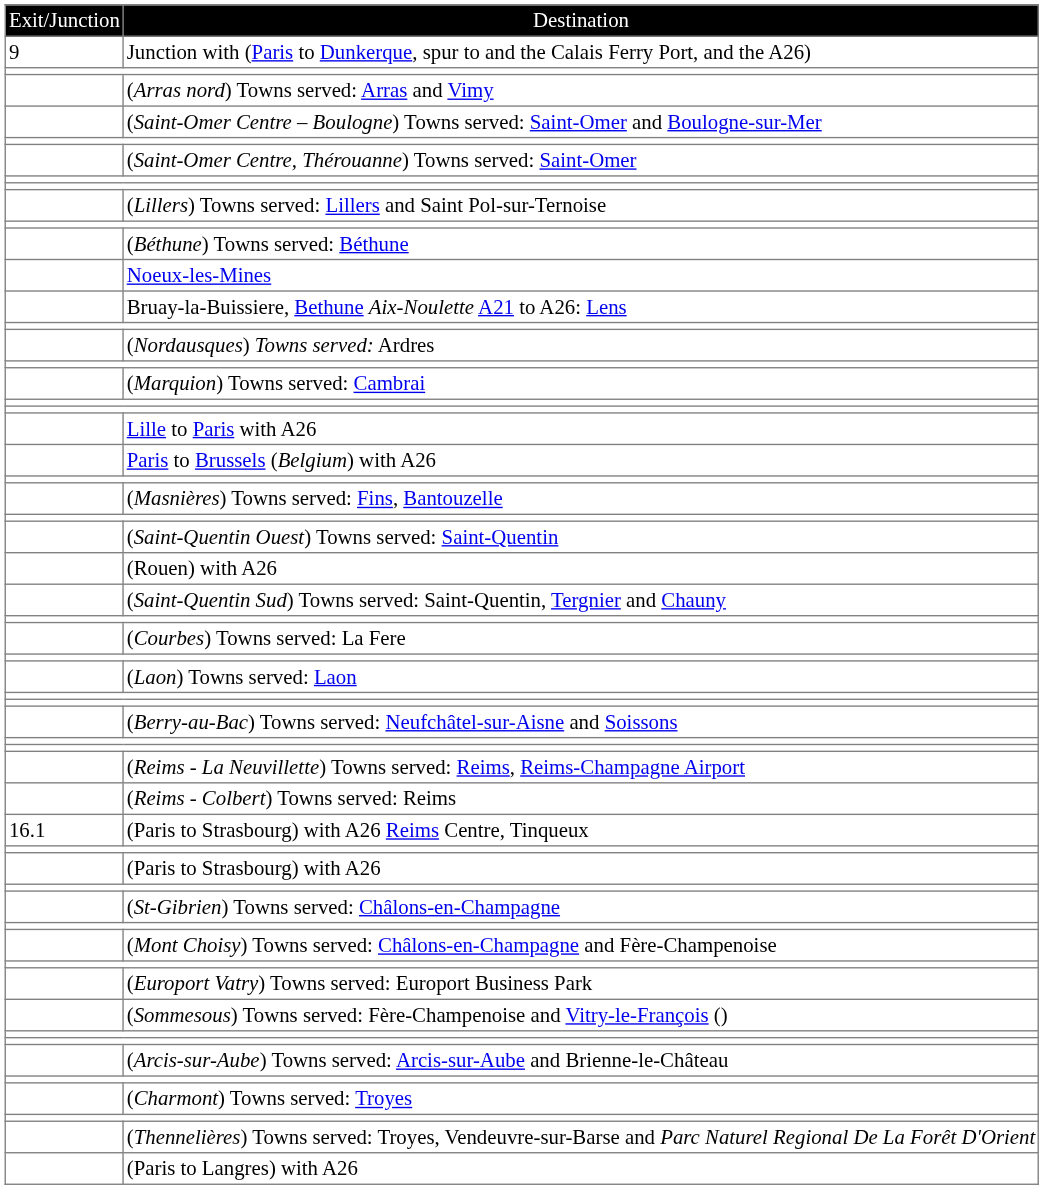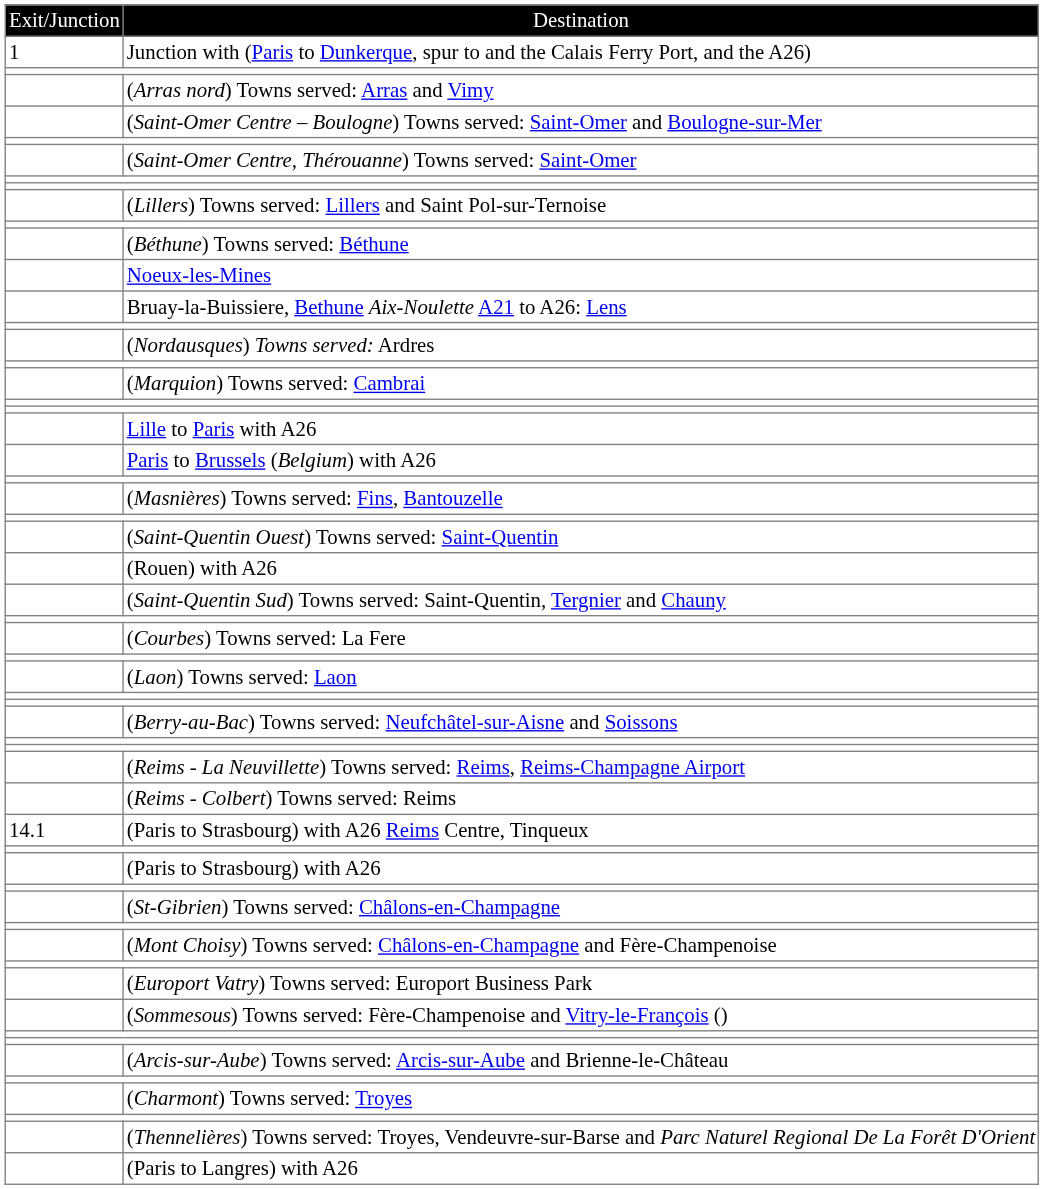(14, 51) 9 -> (14, 51) 1
(27, 829) 16.1 -> (27, 829) 14.1
